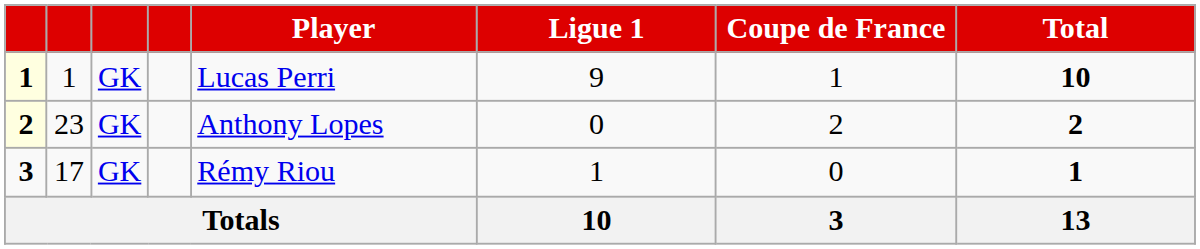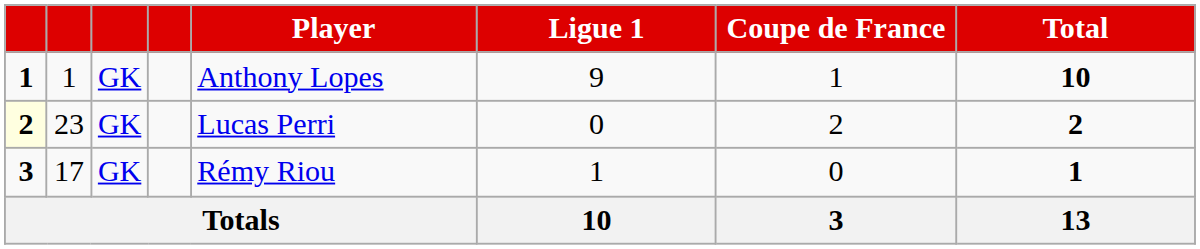(26, 76) lightyellow background -> (26, 76) no background
(266, 76) Lucas Perri -> (290, 76) Anthony Lopes
(290, 123) Anthony Lopes -> (266, 123) Lucas Perri
